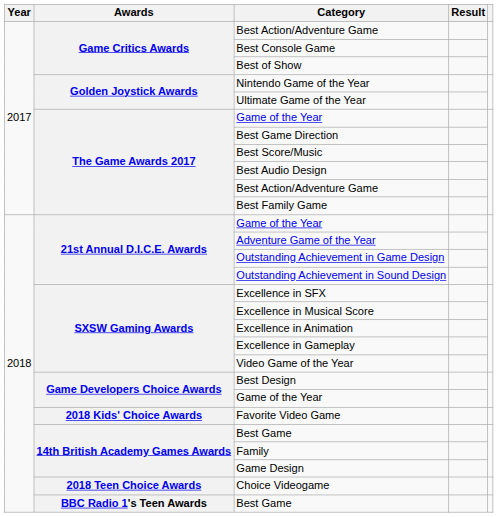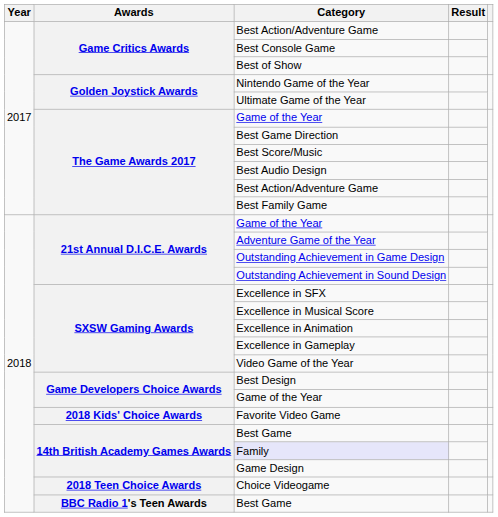(253, 450) no background -> (253, 450) lavender background
